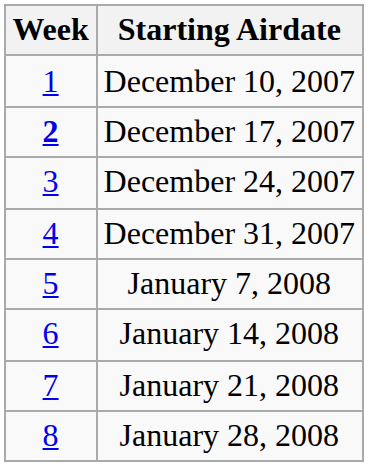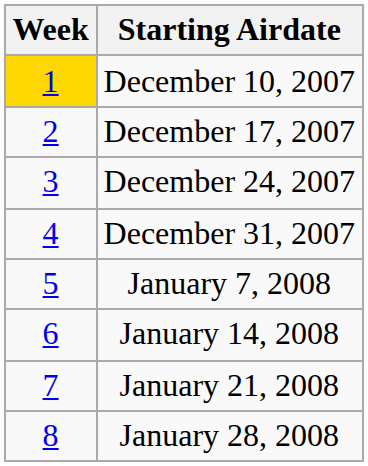(51, 80) no background -> (51, 80) gold background
(51, 131) bold -> (51, 131) normal
